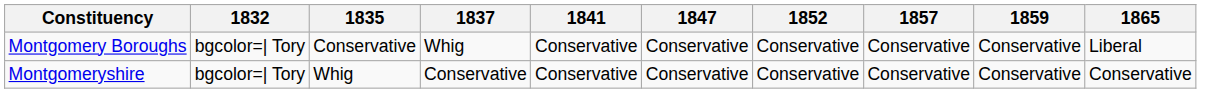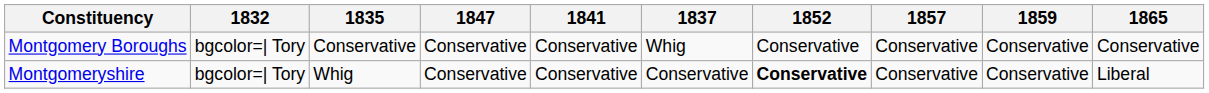columns swapped: (475, 18) <-> (697, 18)
(1115, 46) Liberal -> (1148, 46) Conservative
(808, 74) normal -> (812, 74) bold
(1140, 74) Conservative -> (1123, 74) Liberal
